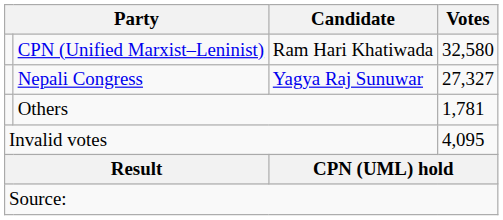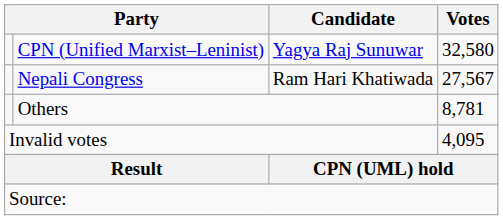(353, 49) Ram Hari Khatiwada -> (348, 49) Yagya Raj Sunuwar
(348, 79) Yagya Raj Sunuwar -> (353, 79) Ram Hari Khatiwada
(468, 79) 27,327 -> (468, 79) 27,567
(463, 109) 1,781 -> (463, 109) 8,781
